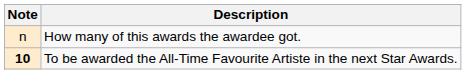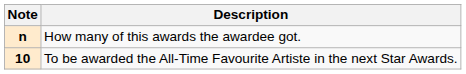(23, 36) normal -> (23, 36) bold
